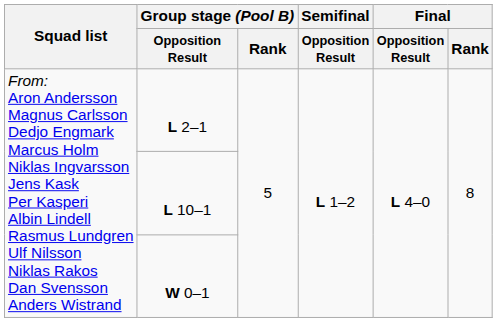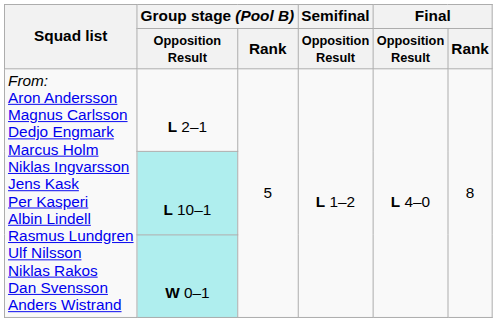(187, 193) no background -> (187, 193) paleturquoise background
(187, 276) no background -> (187, 276) paleturquoise background
